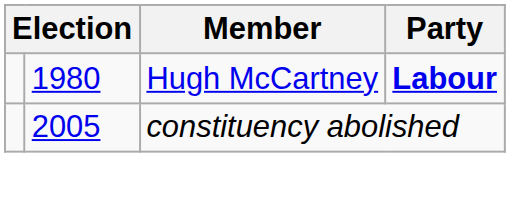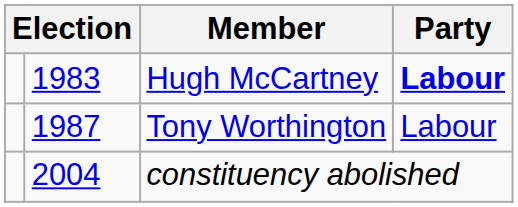(66, 77) 1980 -> (66, 77) 1983
+ row: (266, 126)
(66, 126) 2005 -> (66, 175) 2004
